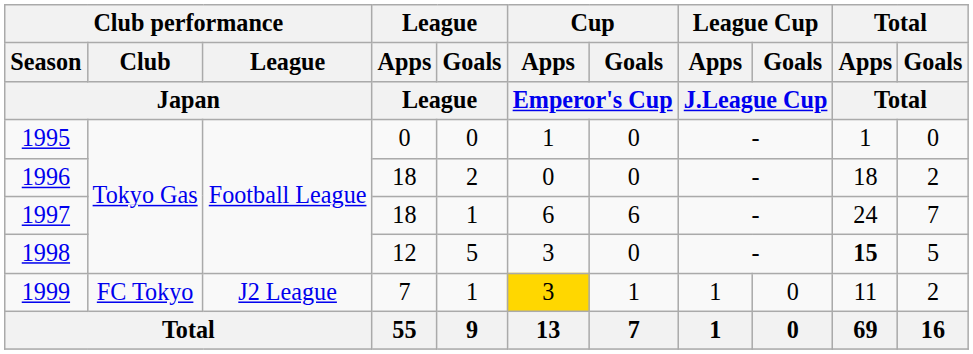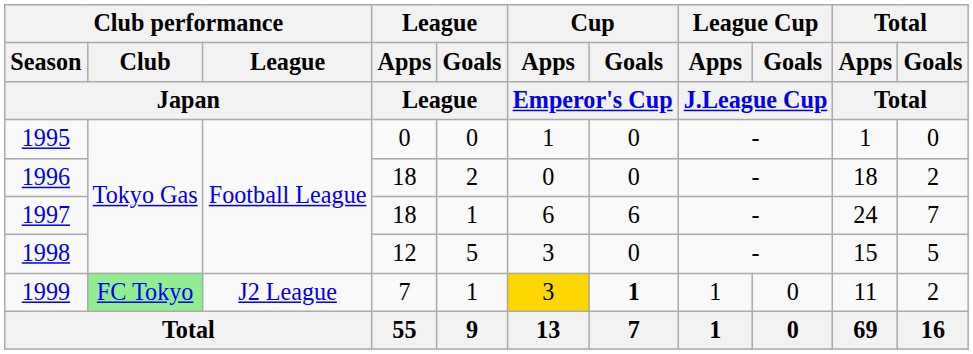(865, 253) bold -> (865, 253) normal
(145, 291) no background -> (145, 291) lightgreen background
(634, 291) normal -> (634, 291) bold
